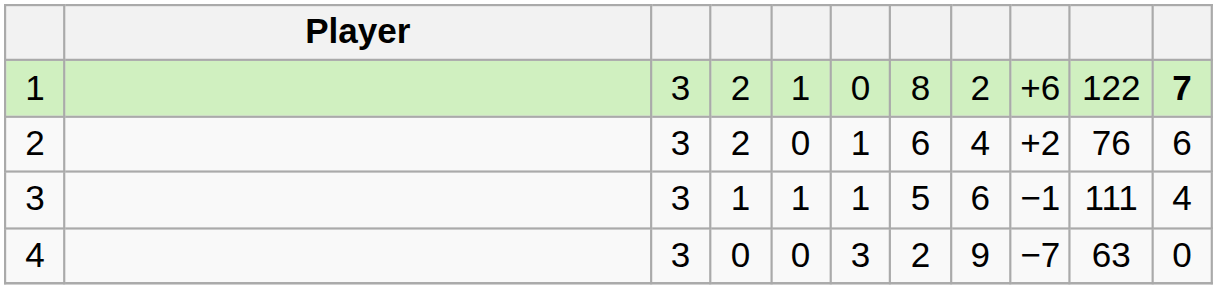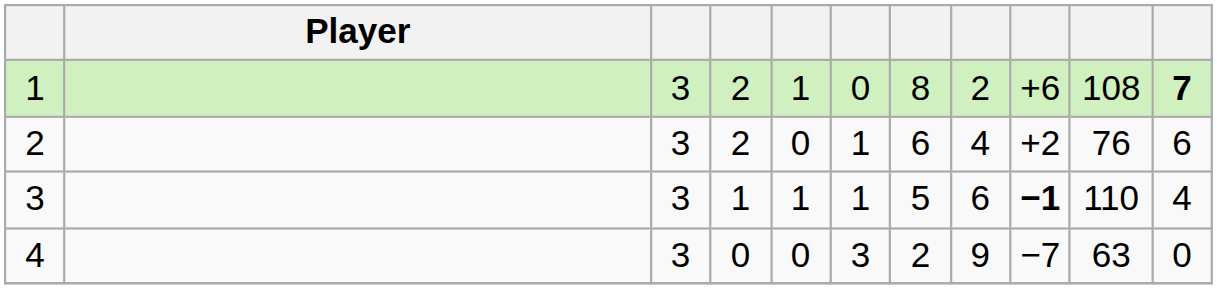(1111, 87) 122 -> (1111, 87) 108
(1040, 198) normal -> (1040, 198) bold
(1111, 198) 111 -> (1111, 198) 110
